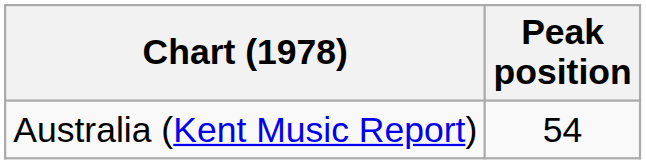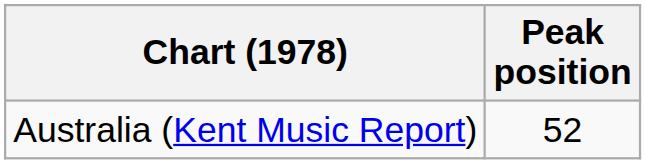(563, 128) 54 -> (563, 128) 52
